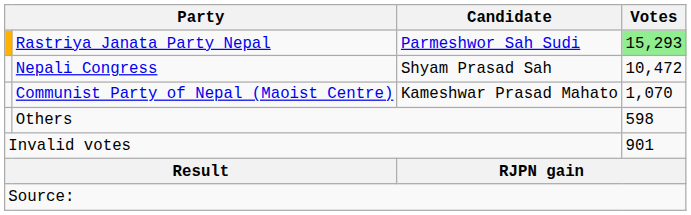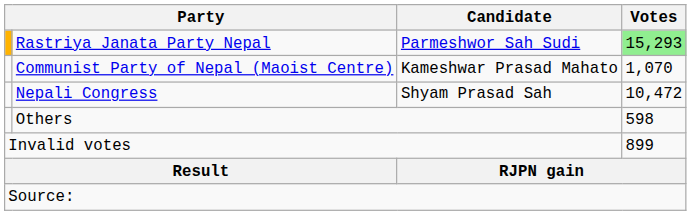rows swapped: (87, 69) <-> (205, 94)
(640, 146) 901 -> (640, 146) 899
